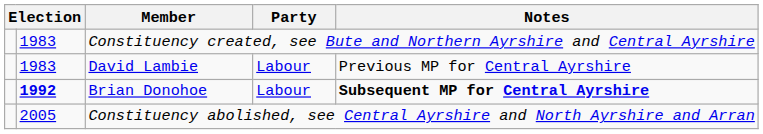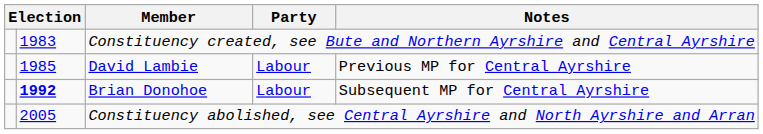(38, 67) 1983 -> (38, 67) 1985
(494, 91) bold -> (494, 91) normal
